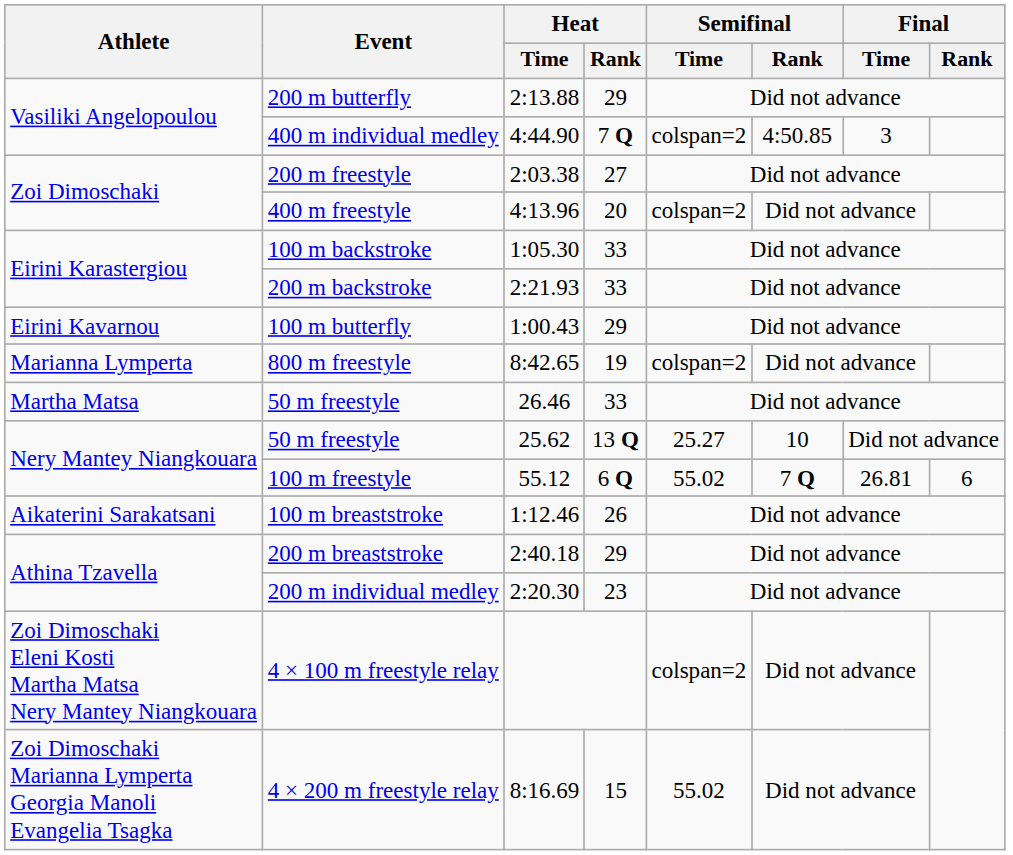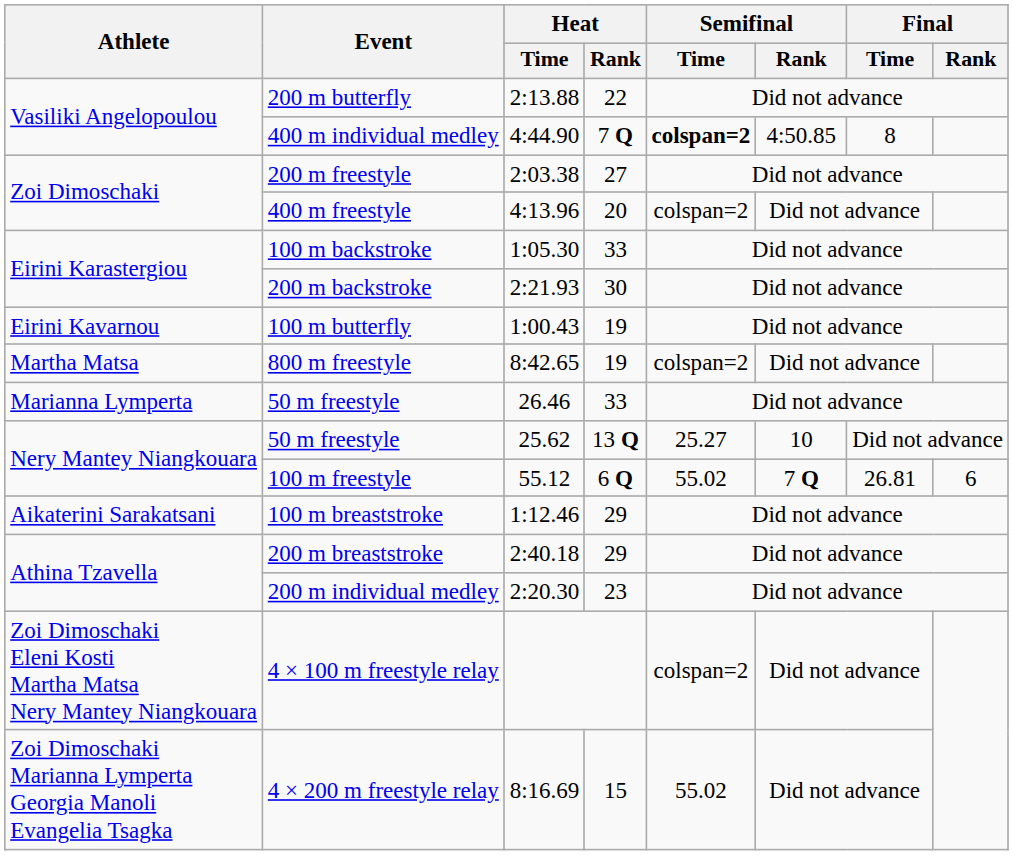(615, 97) 29 -> (615, 97) 22
(699, 135) normal -> (701, 135) bold
(886, 135) 3 -> (890, 135) 8
(615, 287) 33 -> (615, 287) 30
(615, 325) 29 -> (615, 325) 19
(101, 363) Marianna Lymperta -> (74, 363) Martha Matsa
(74, 401) Martha Matsa -> (101, 401) Marianna Lymperta
(615, 515) 26 -> (615, 515) 29
